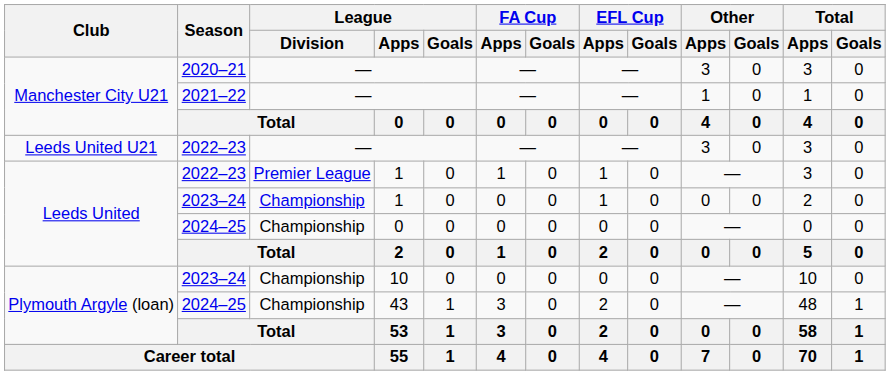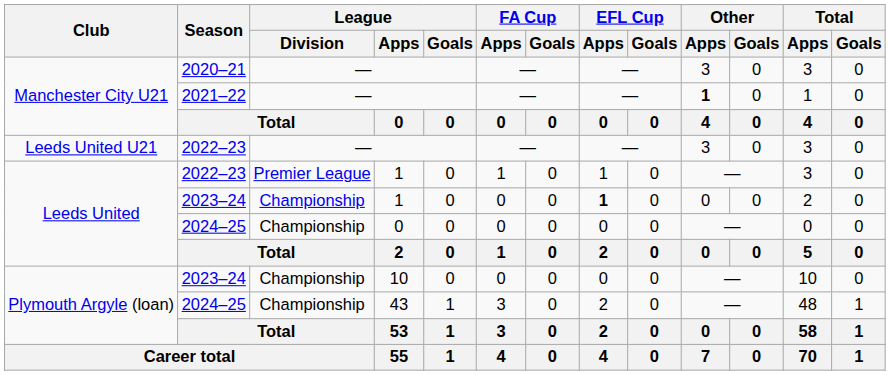(706, 95) normal -> (706, 95) bold
(603, 200) normal -> (603, 200) bold
